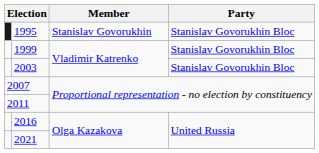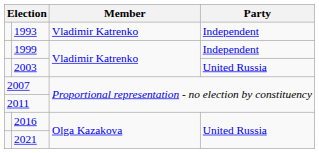+ row: (25, 31)
- row: (25, 31)
(233, 49) Stanislav Govorukhin Bloc -> (231, 49) Independent
(233, 67) Stanislav Govorukhin Bloc -> (235, 67) United Russia
